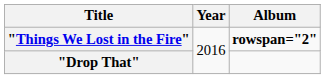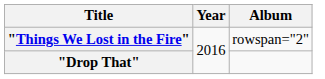(275, 39) bold -> (271, 39) normal
